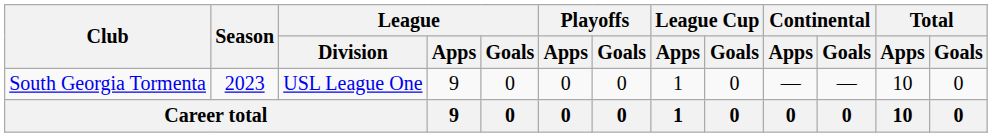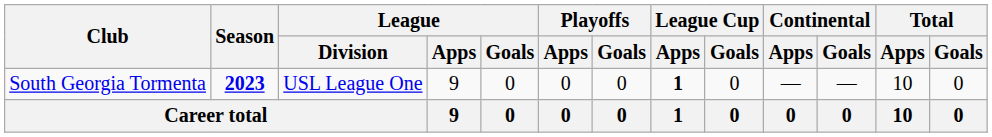(245, 83) normal -> (245, 83) bold
(678, 83) normal -> (678, 83) bold
